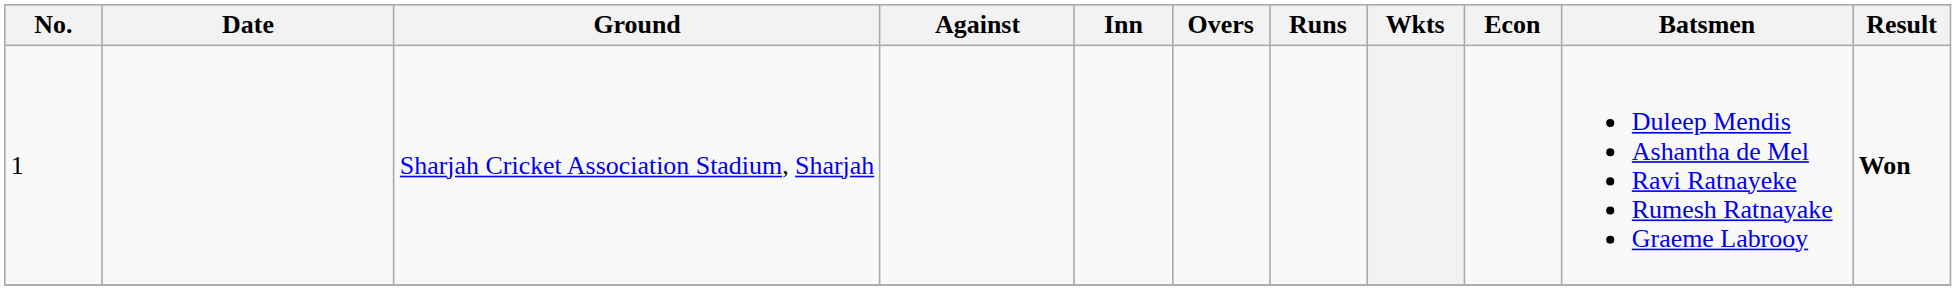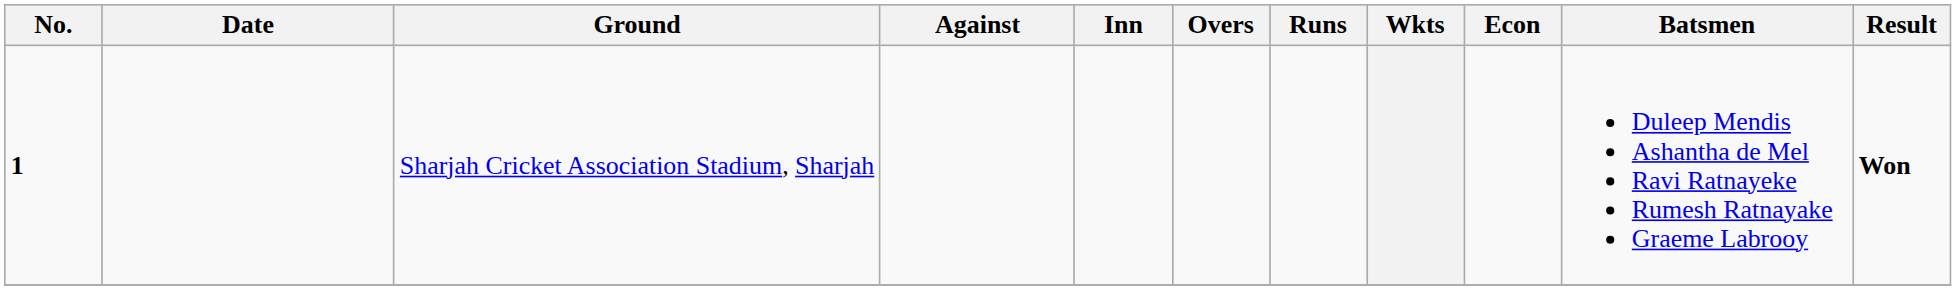(17, 164) normal -> (17, 164) bold
